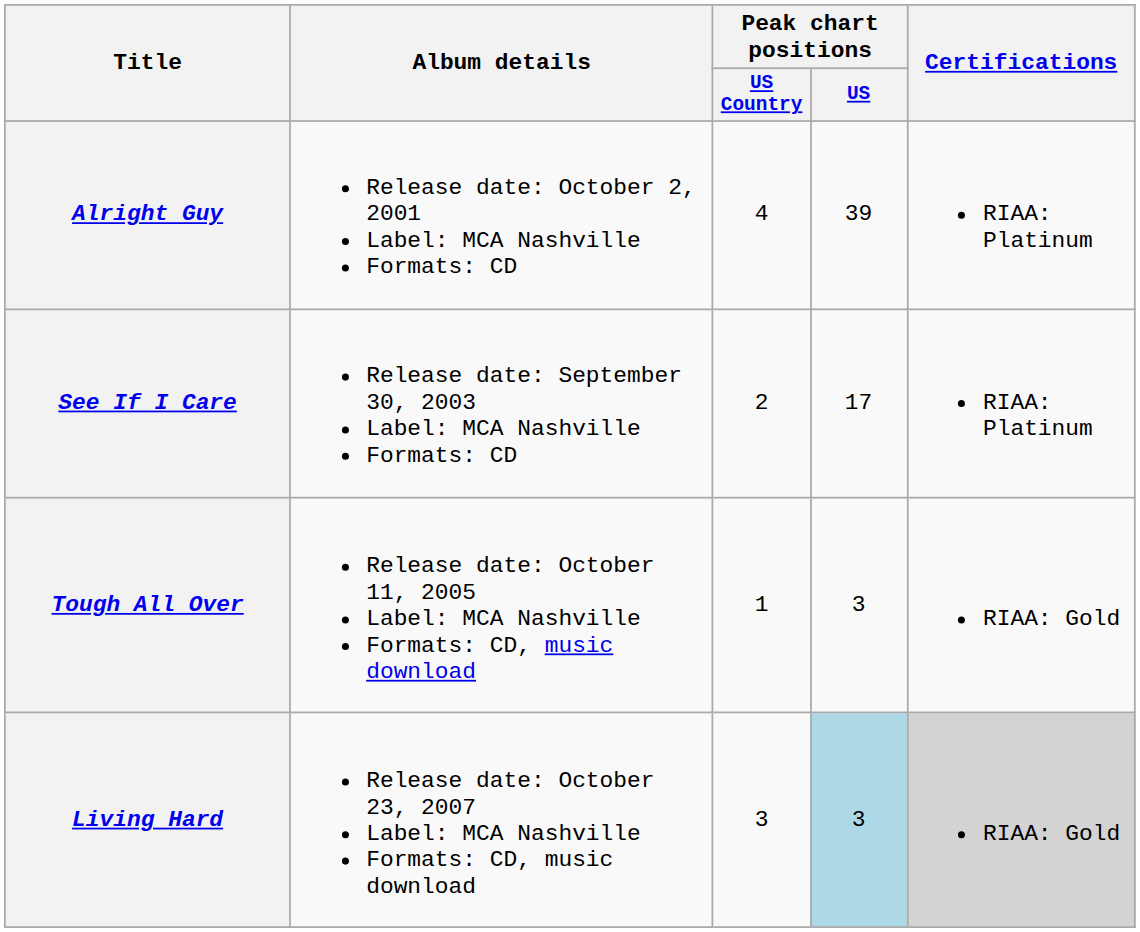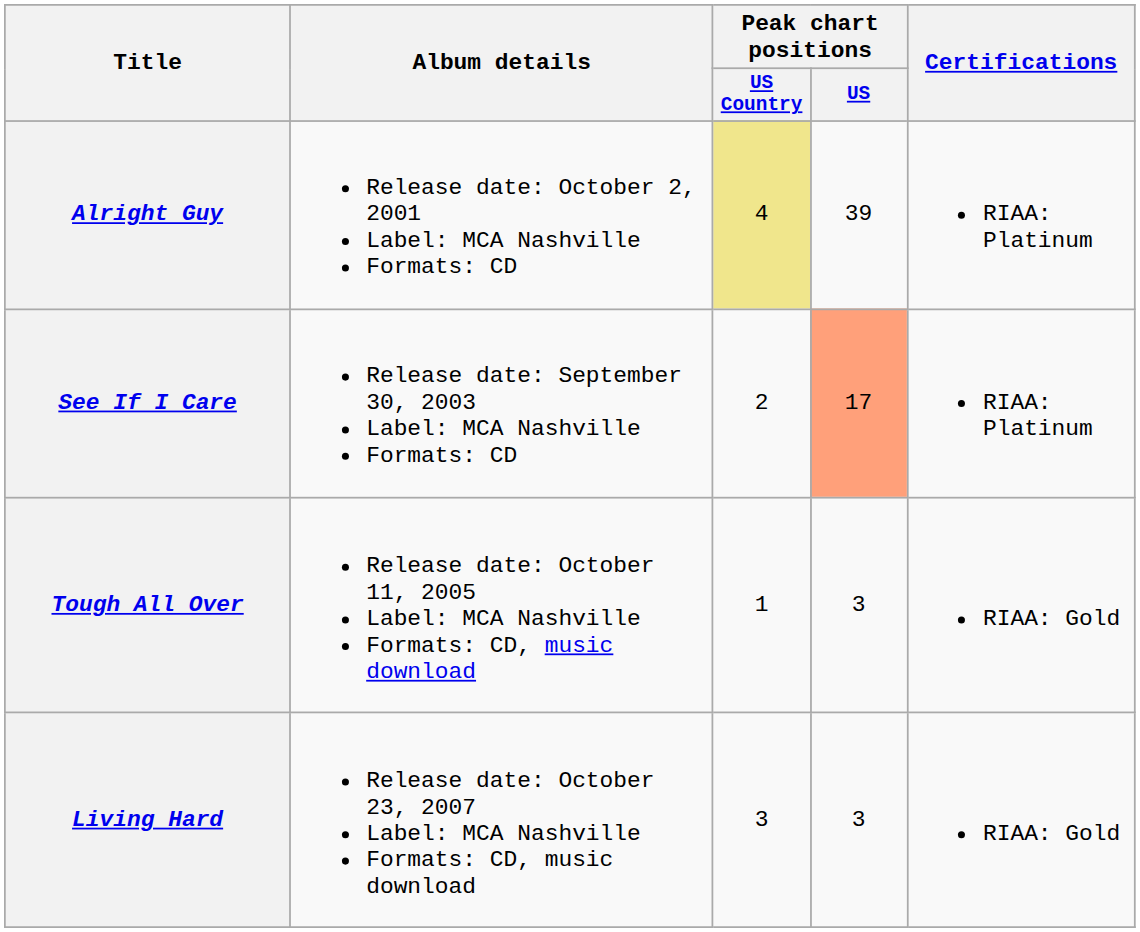(762, 215) no background -> (762, 215) khaki background
(859, 403) no background -> (859, 403) lightsalmon background
(859, 820) lightblue background -> (859, 820) no background
(1021, 833) lightgrey background -> (1021, 833) no background
